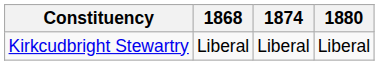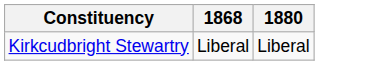- column: (283, 18)
